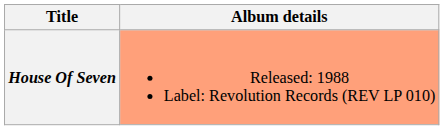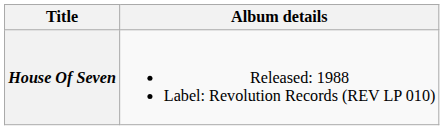(279, 86) lightsalmon background -> (279, 86) no background
